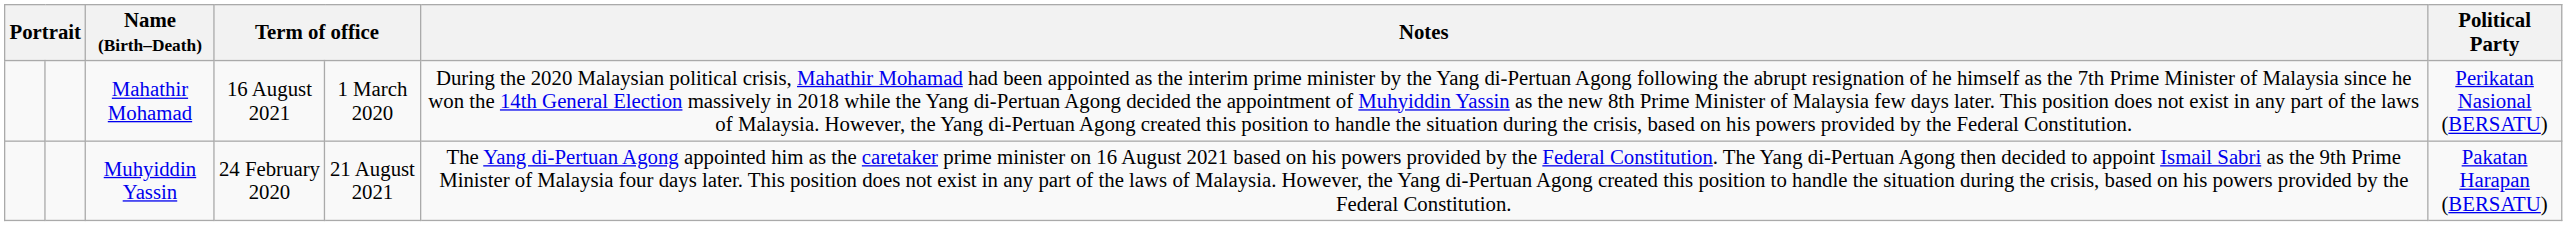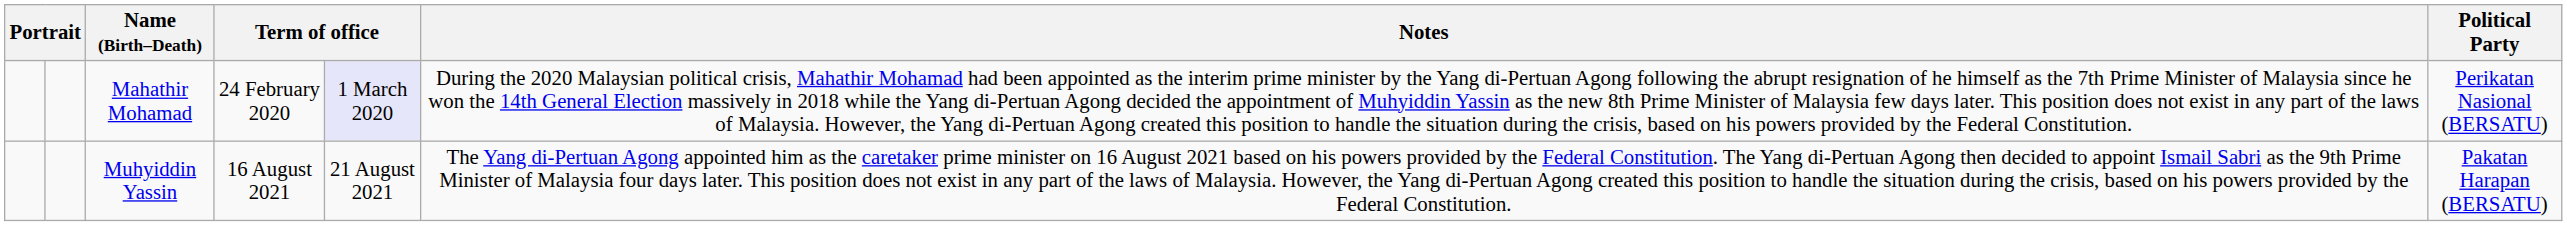(269, 100) 16 August 2021 -> (269, 100) 24 February 2020
(372, 100) no background -> (372, 100) lavender background
(269, 180) 24 February 2020 -> (269, 180) 16 August 2021
